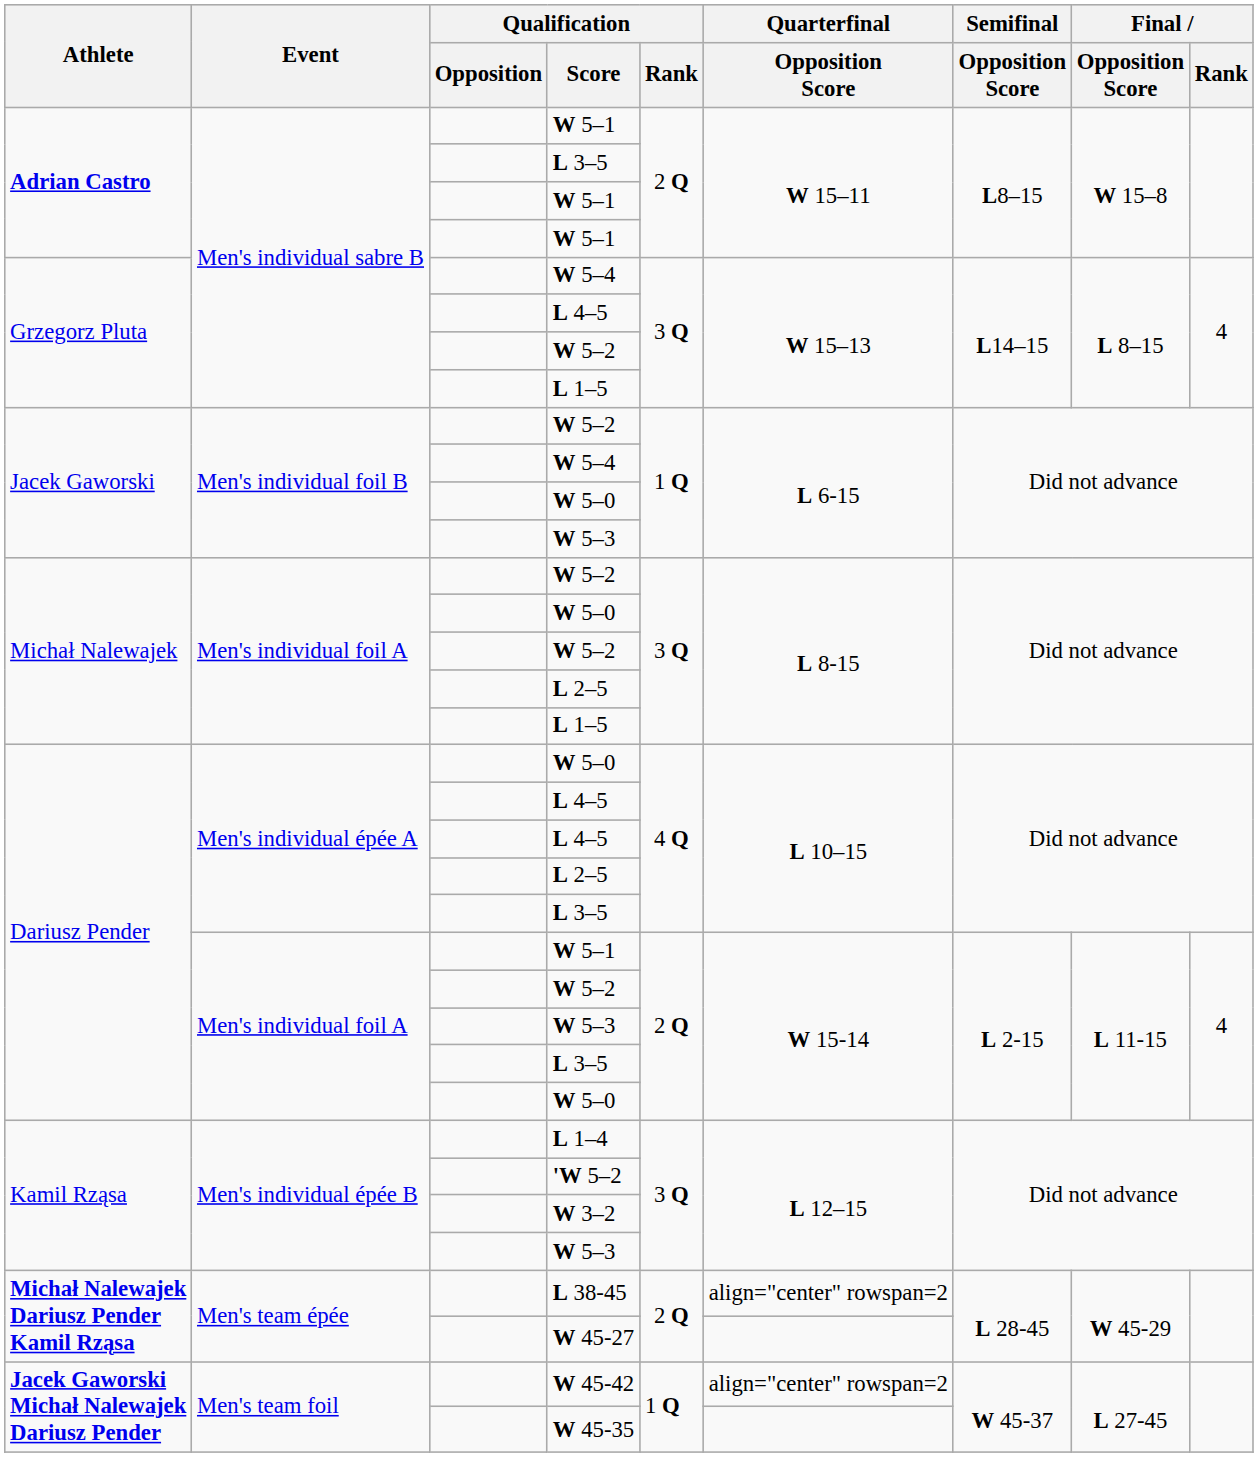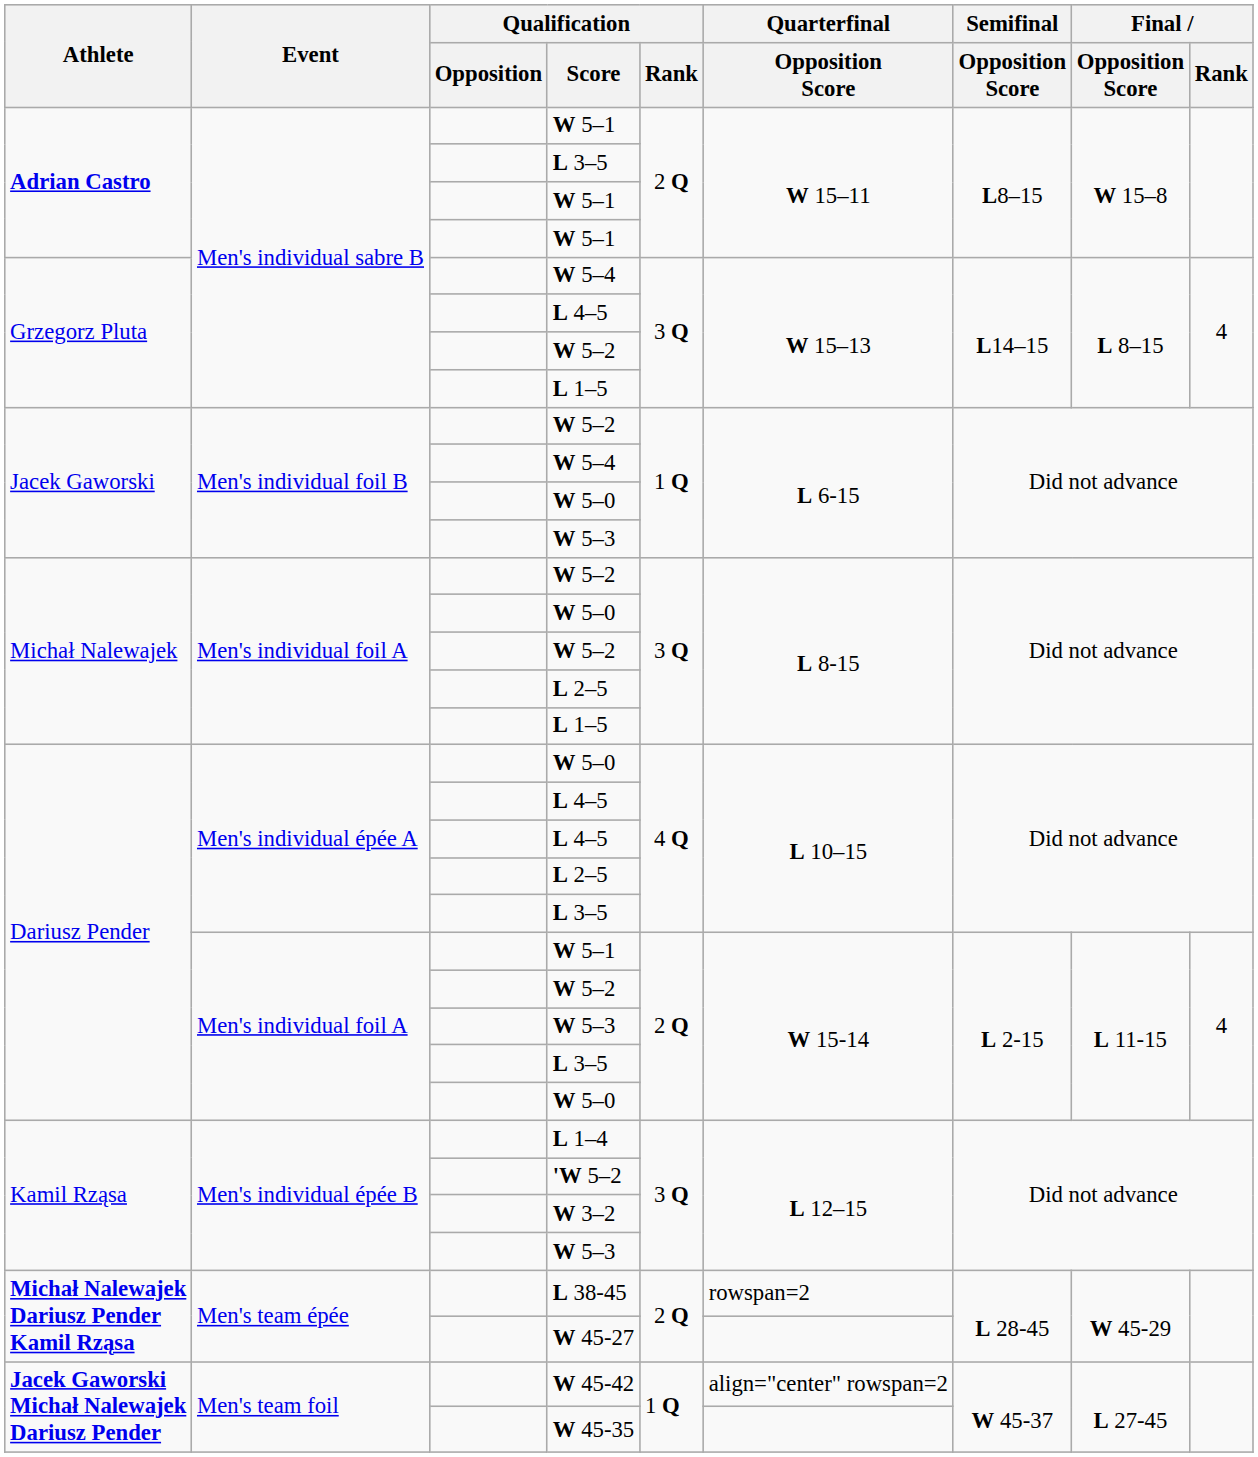(828, 1292) align="center" rowspan=2 -> (759, 1292) rowspan=2
